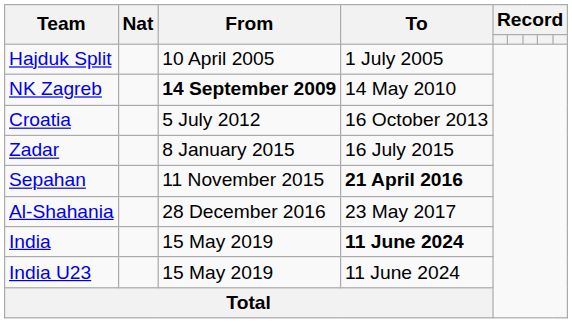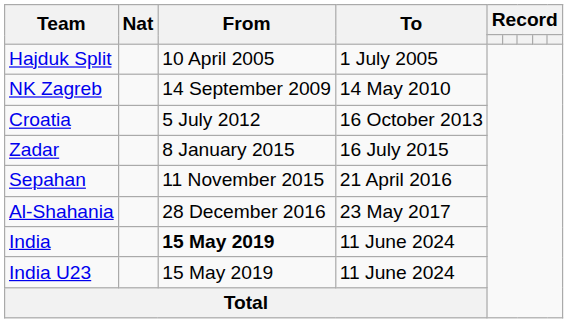(249, 89) bold -> (247, 89) normal
(404, 180) bold -> (396, 180) normal
(218, 241) normal -> (218, 241) bold
(404, 241) bold -> (397, 241) normal
